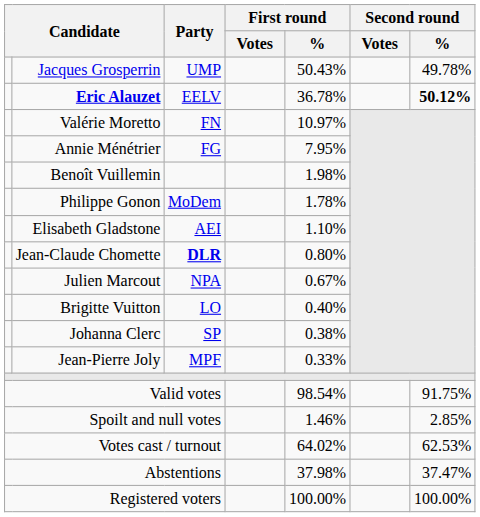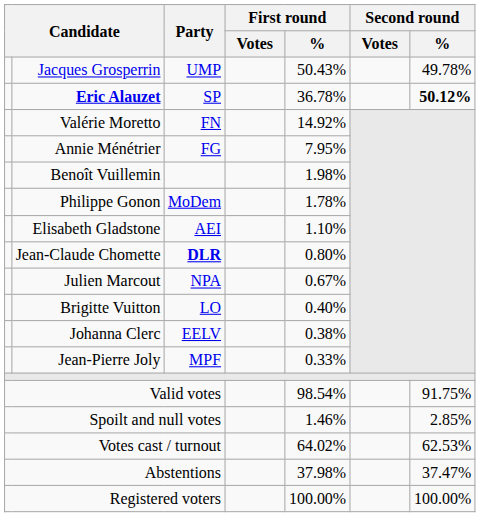(201, 96) EELV -> (212, 96) SP
(322, 123) 10.97% -> (322, 123) 14.92%
(212, 333) SP -> (201, 333) EELV
